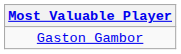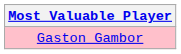(90, 38) no background -> (90, 38) pink background
